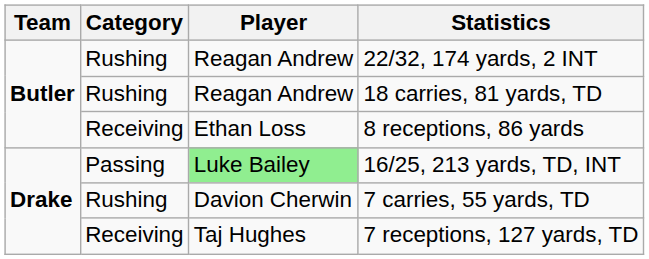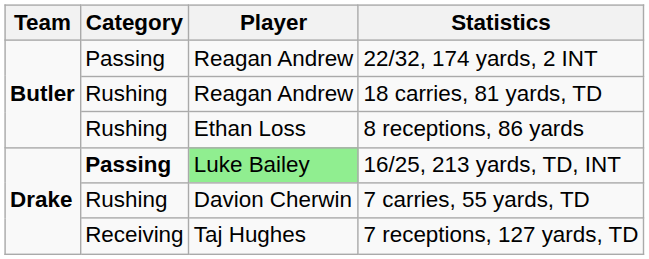(126, 58) Rushing -> (125, 58) Passing
(134, 129) Receiving -> (126, 129) Rushing
(125, 164) normal -> (128, 164) bold
